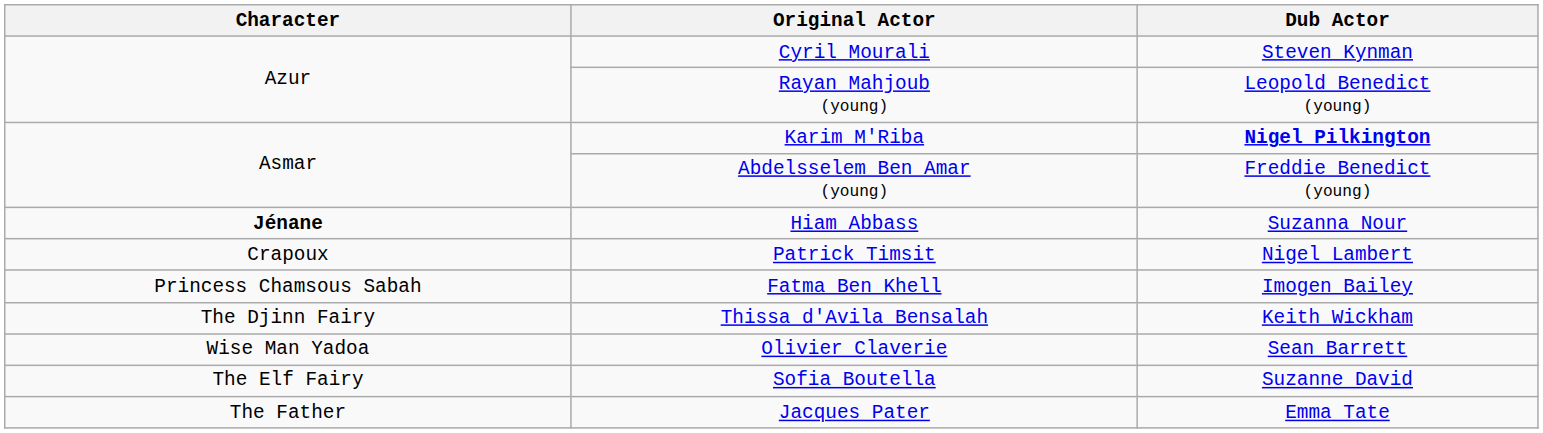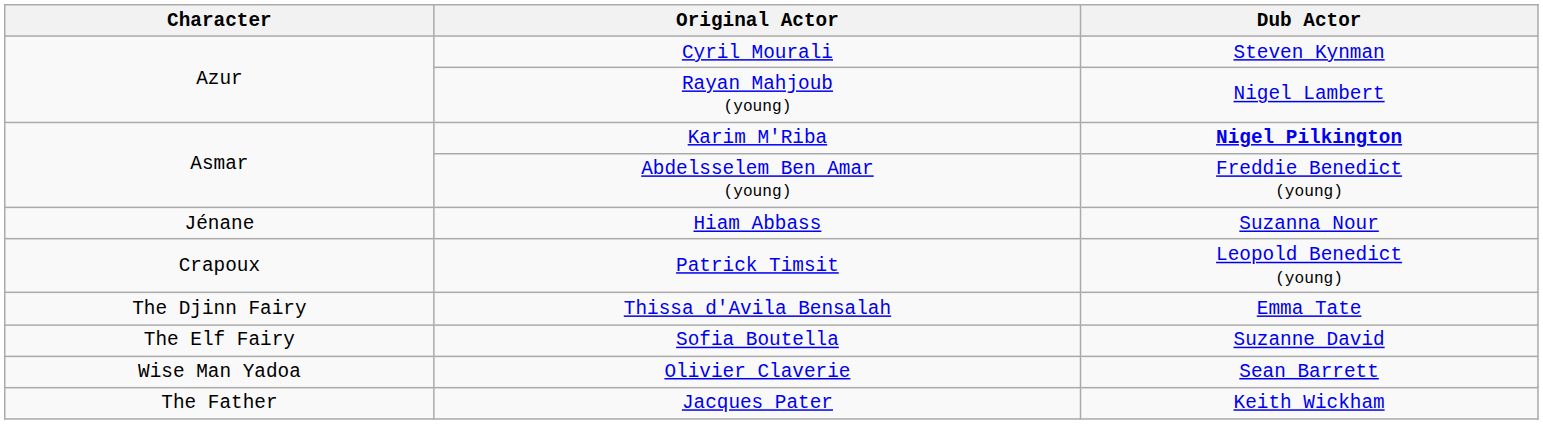(1337, 94) Leopold Benedict (young) -> (1309, 95) Nigel Lambert
(288, 223) bold -> (219, 223) normal
(1337, 255) Nigel Lambert -> (1309, 265) Leopold Benedict (young)
- row: (854, 286)
(1337, 318) Keith Wickham -> (1309, 309) Emma Tate
rows swapped: (854, 381) <-> (854, 349)
(1337, 412) Emma Tate -> (1309, 403) Keith Wickham
